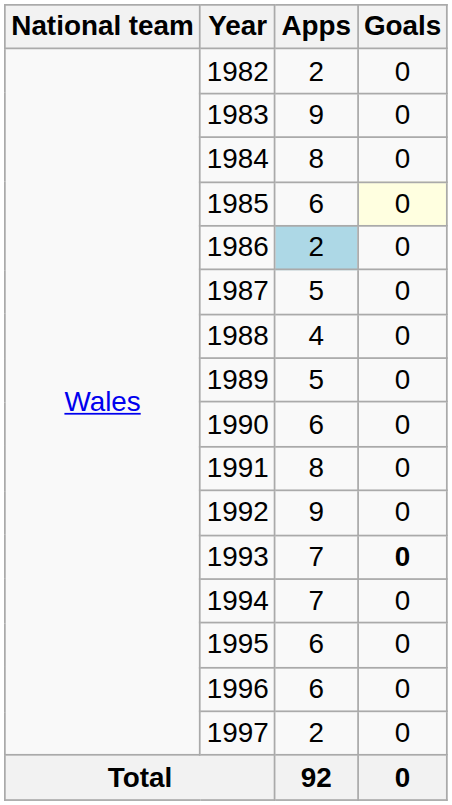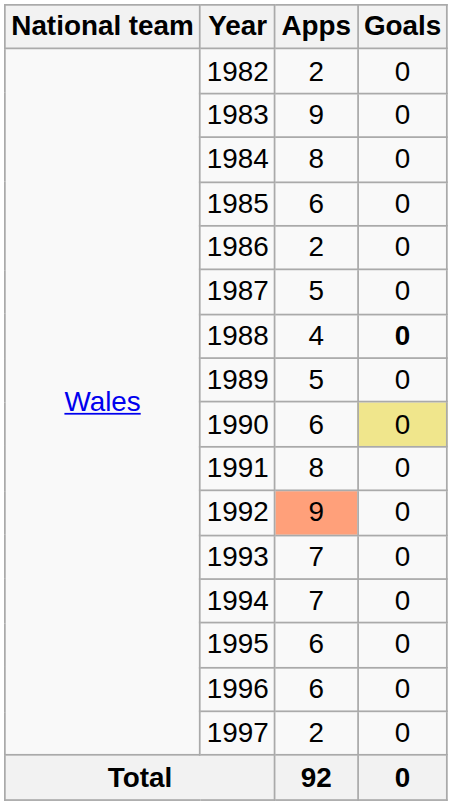(403, 203) lightyellow background -> (403, 203) no background
(316, 247) lightblue background -> (316, 247) no background
(403, 335) normal -> (403, 335) bold
(403, 423) no background -> (403, 423) khaki background
(316, 512) no background -> (316, 512) lightsalmon background
(403, 556) bold -> (403, 556) normal
